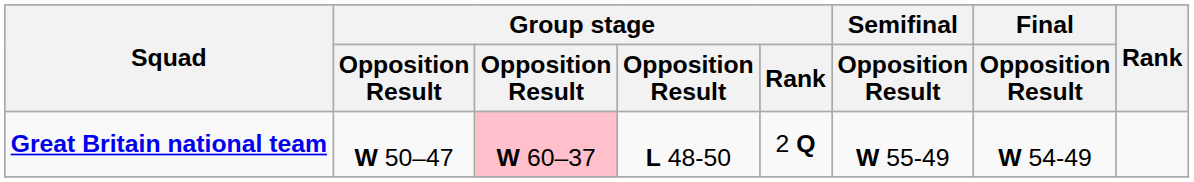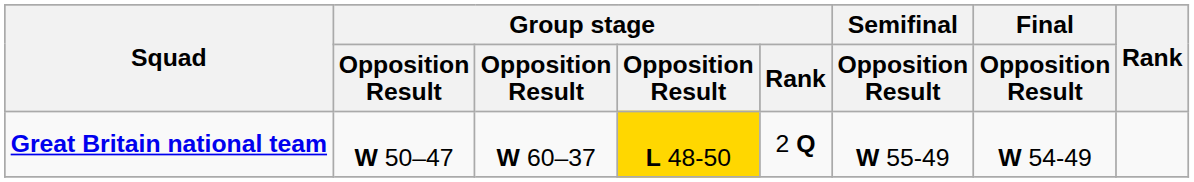(546, 158) pink background -> (546, 158) no background
(688, 158) no background -> (688, 158) gold background
